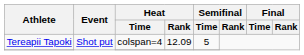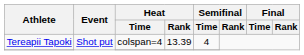(179, 43) 12.09 -> (179, 43) 13.39
(207, 43) 5 -> (207, 43) 4
